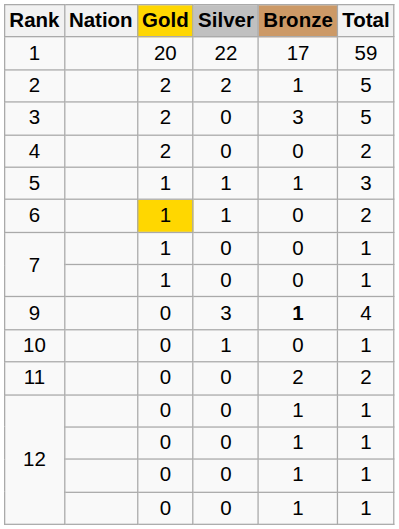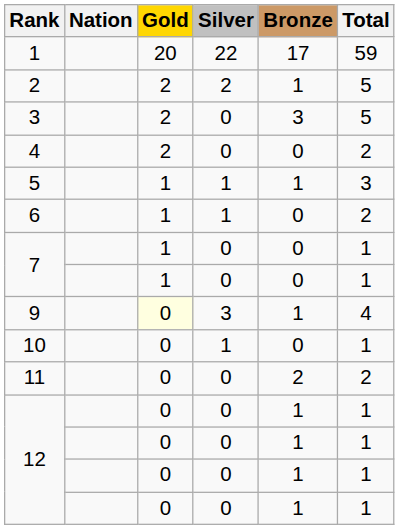(165, 215) gold background -> (165, 215) no background
(165, 313) no background -> (165, 313) lightyellow background
(298, 313) bold -> (298, 313) normal
